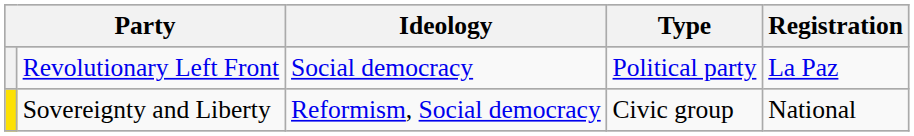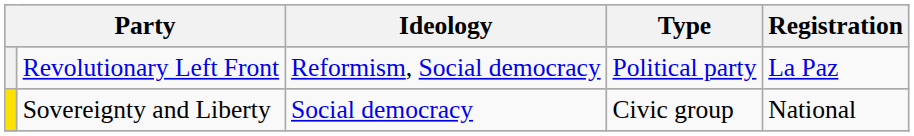(382, 67) Social democracy -> (446, 67) Reformism, Social democracy
(446, 109) Reformism, Social democracy -> (382, 109) Social democracy
